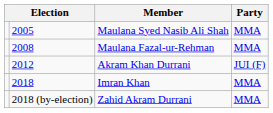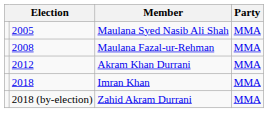(250, 64) JUI (F) -> (247, 64) MMA
